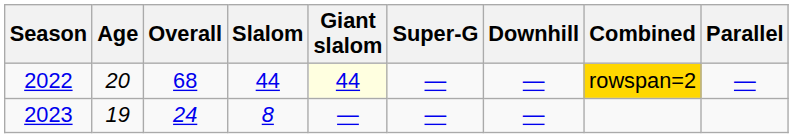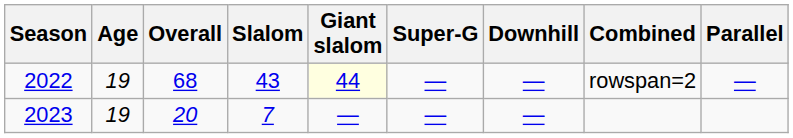(118, 80) 20 -> (118, 80) 19
(268, 80) 44 -> (268, 80) 43
(643, 80) gold background -> (643, 80) no background
(185, 115) 24 -> (185, 115) 20
(268, 115) 8 -> (268, 115) 7
